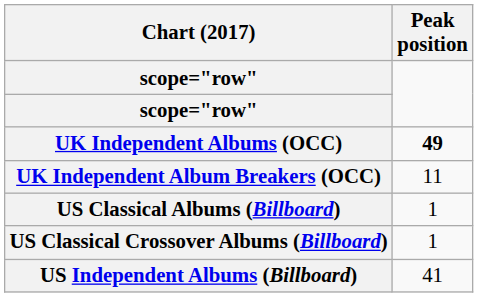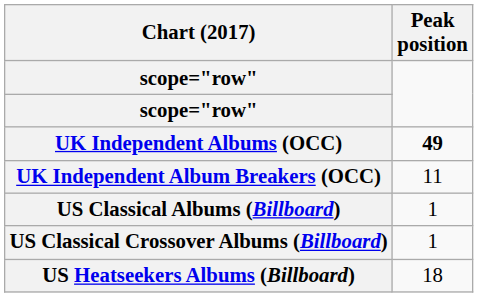+ row: (199, 275)
- row: (199, 275)
